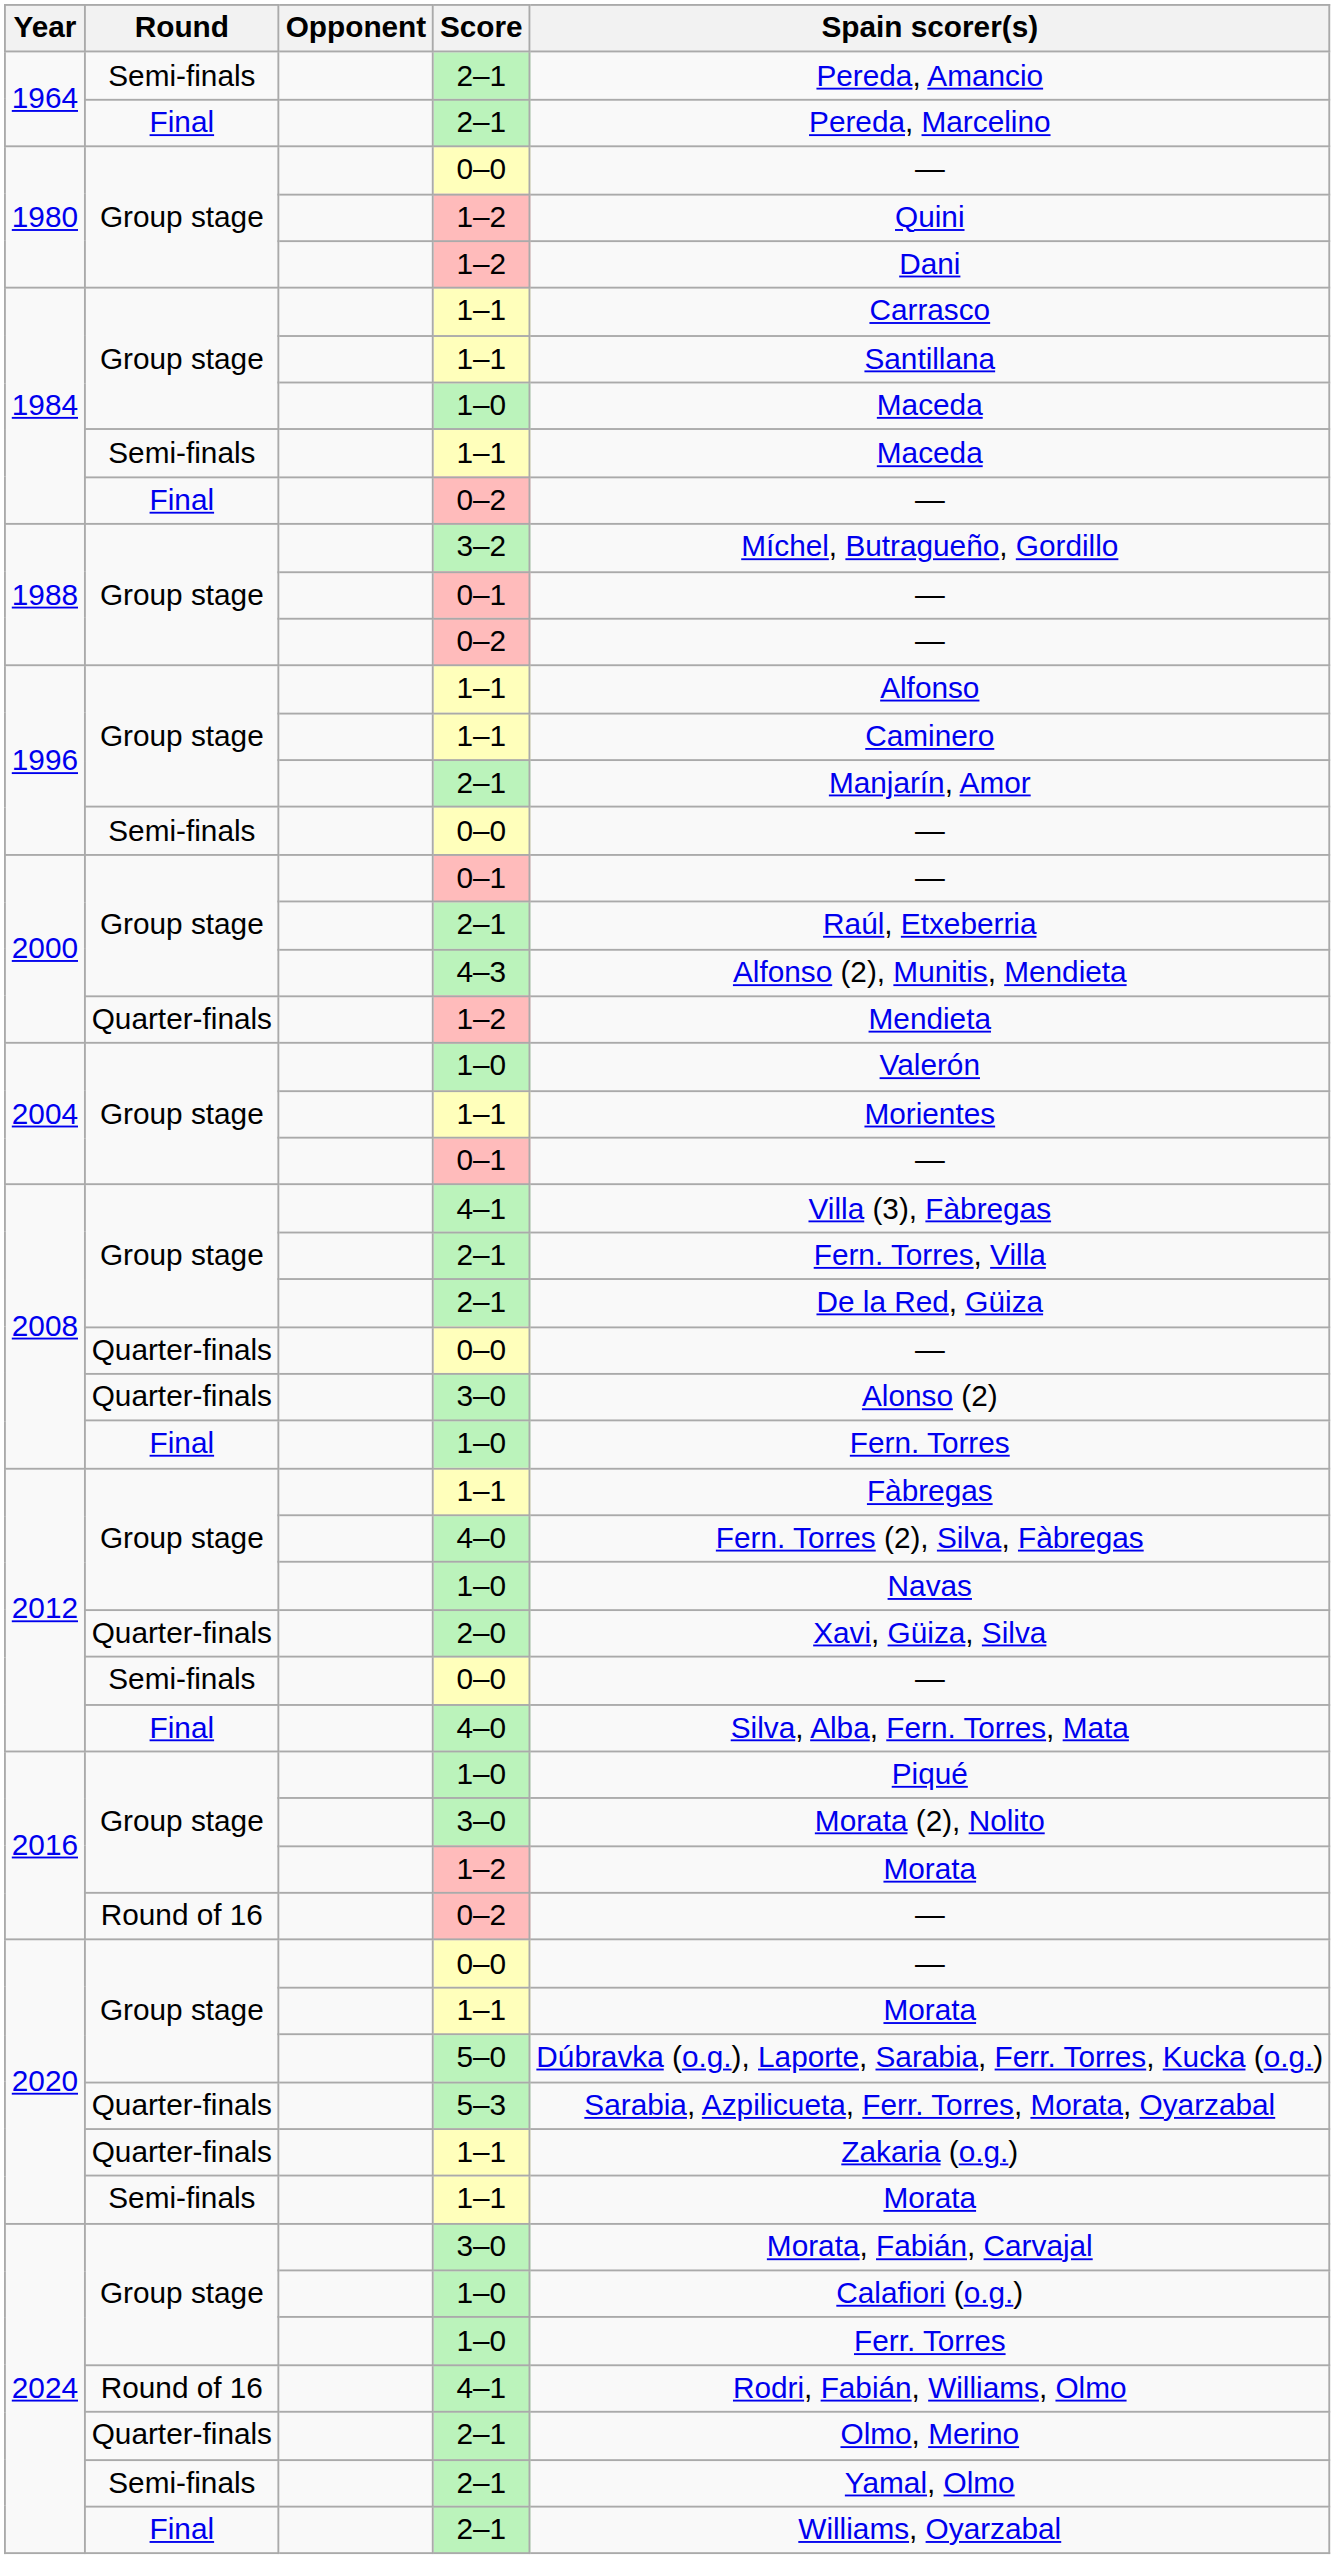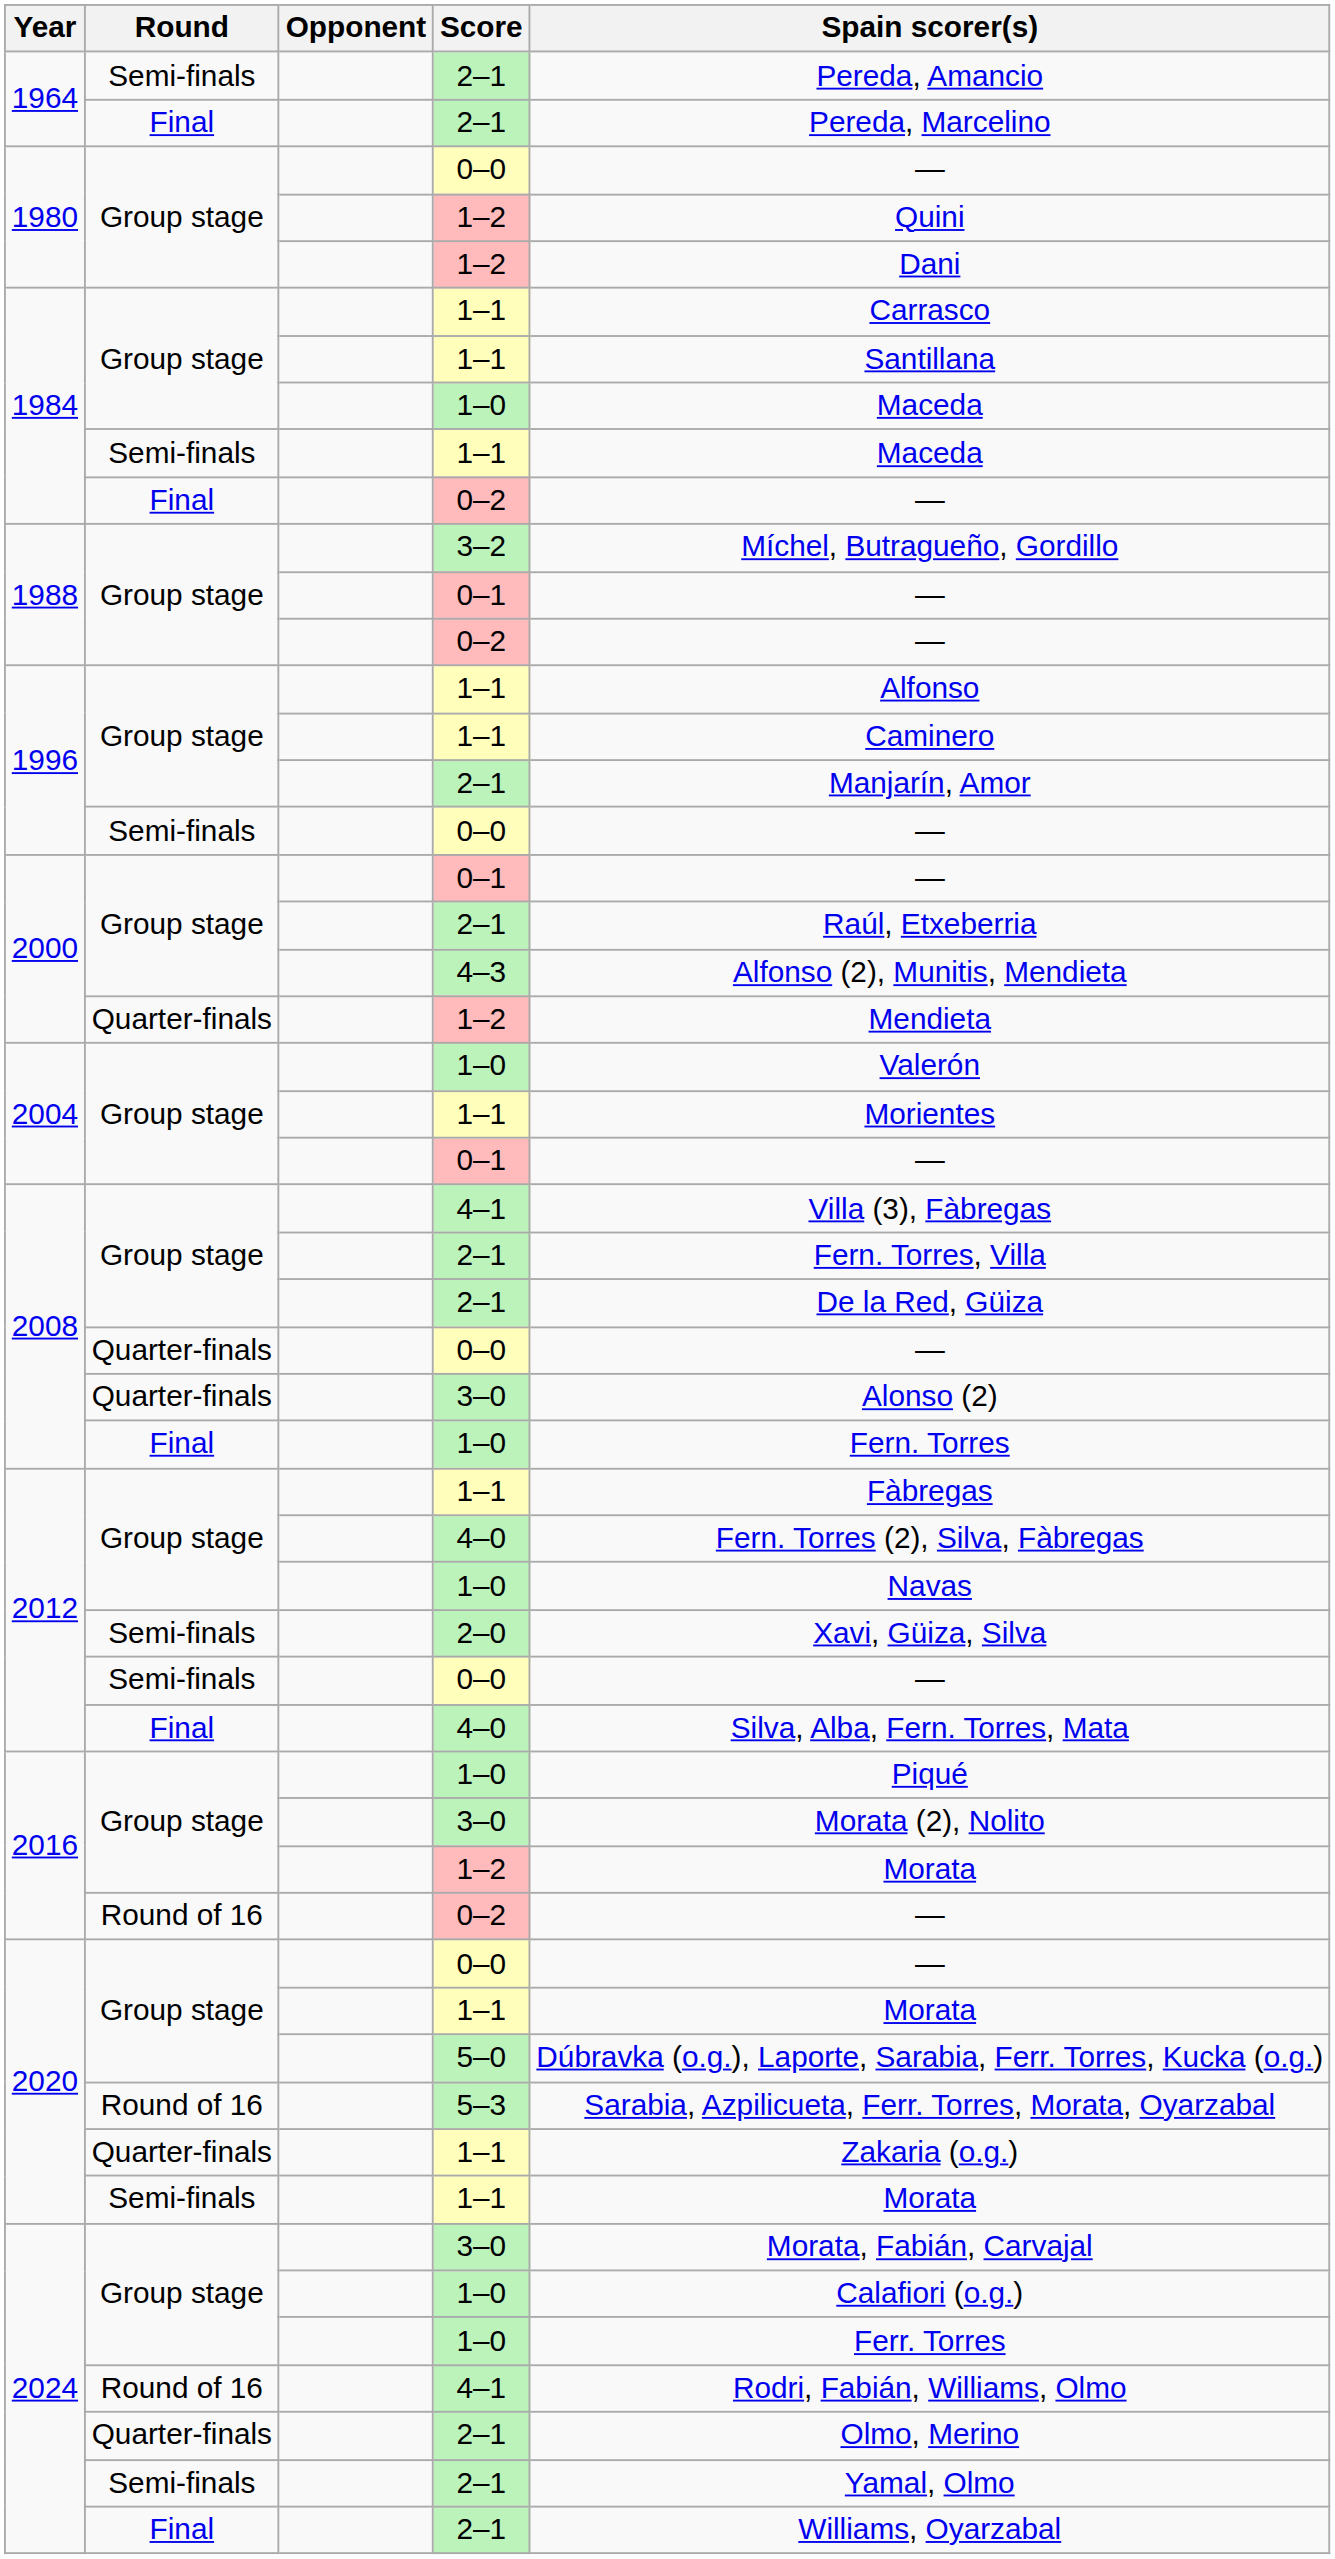(182, 1632) Quarter-finals -> (182, 1632) Semi-finals
(182, 2104) Quarter-finals -> (182, 2104) Round of 16
